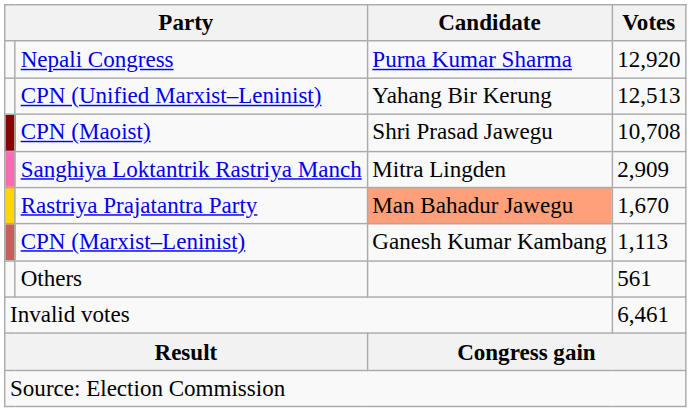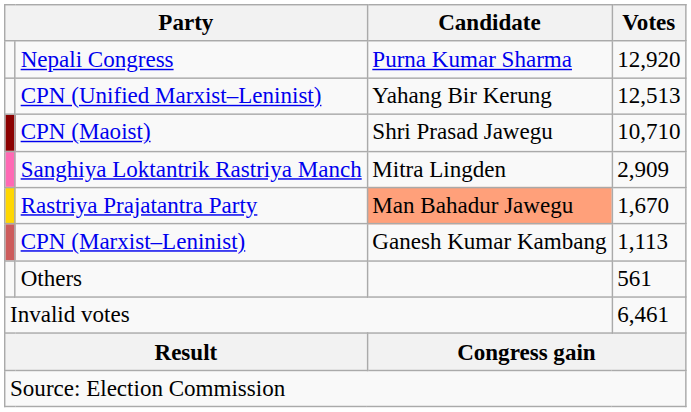(649, 132) 10,708 -> (649, 132) 10,710
